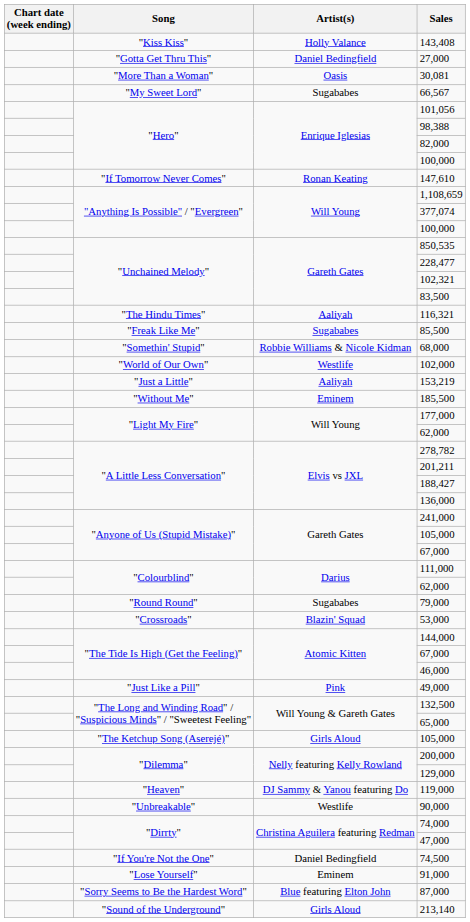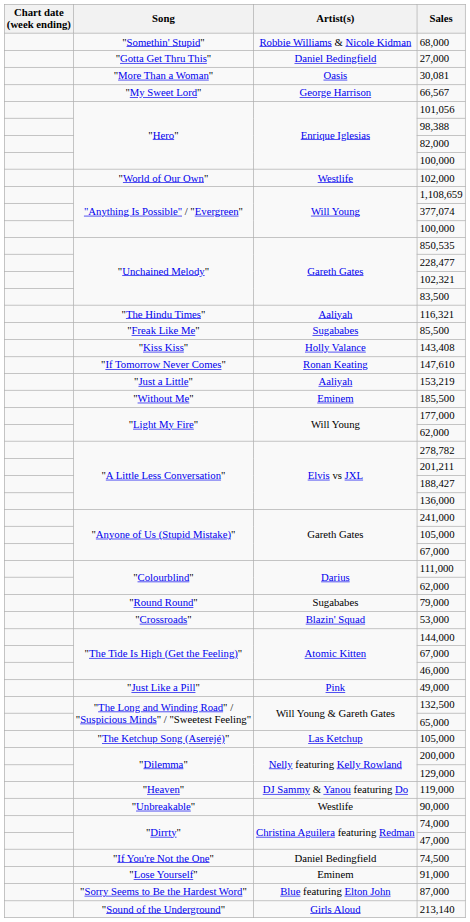rows swapped: (163, 348) <-> (163, 42)
(335, 93) Sugababes -> (335, 93) George Harrison
rows swapped: (163, 365) <-> (163, 178)
(335, 739) Girls Aloud -> (335, 739) Las Ketchup
